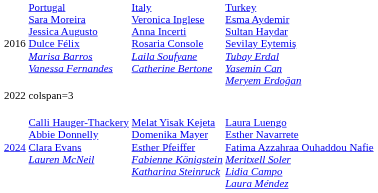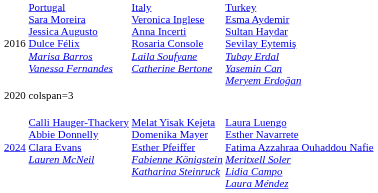(15, 95) 2022 -> (15, 95) 2020
